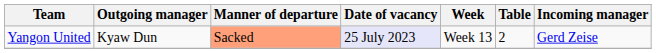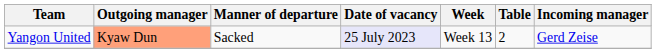(127, 37) no background -> (127, 37) lightsalmon background
(234, 37) lightsalmon background -> (234, 37) no background
